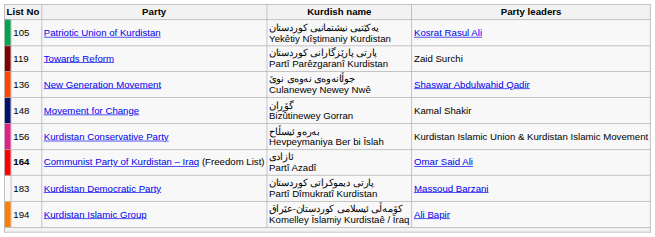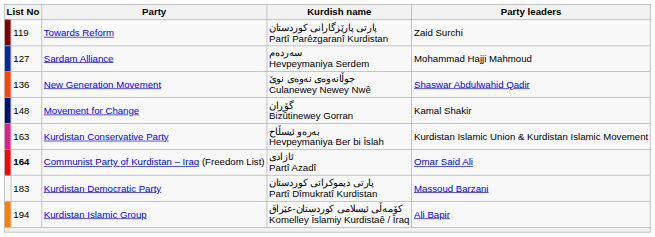- row: (102, 33)
+ row: (79, 59)
(21, 137) 156 -> (21, 137) 163
